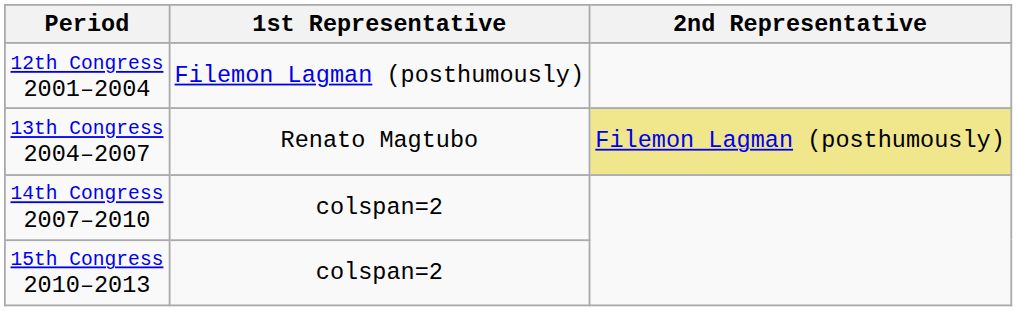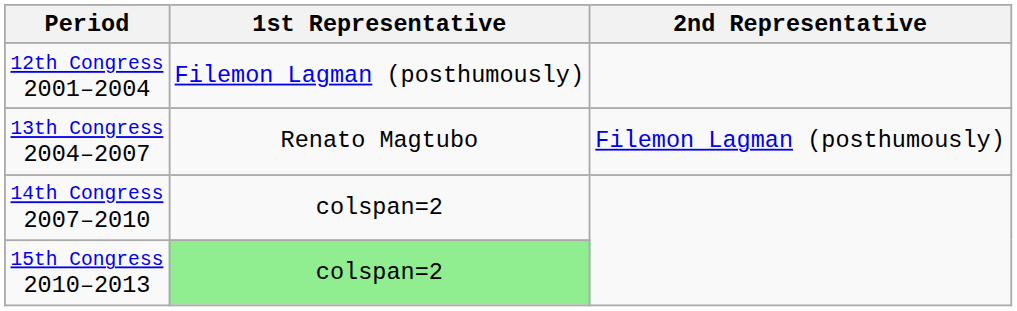(800, 142) khaki background -> (800, 142) no background
(379, 273) no background -> (379, 273) lightgreen background
